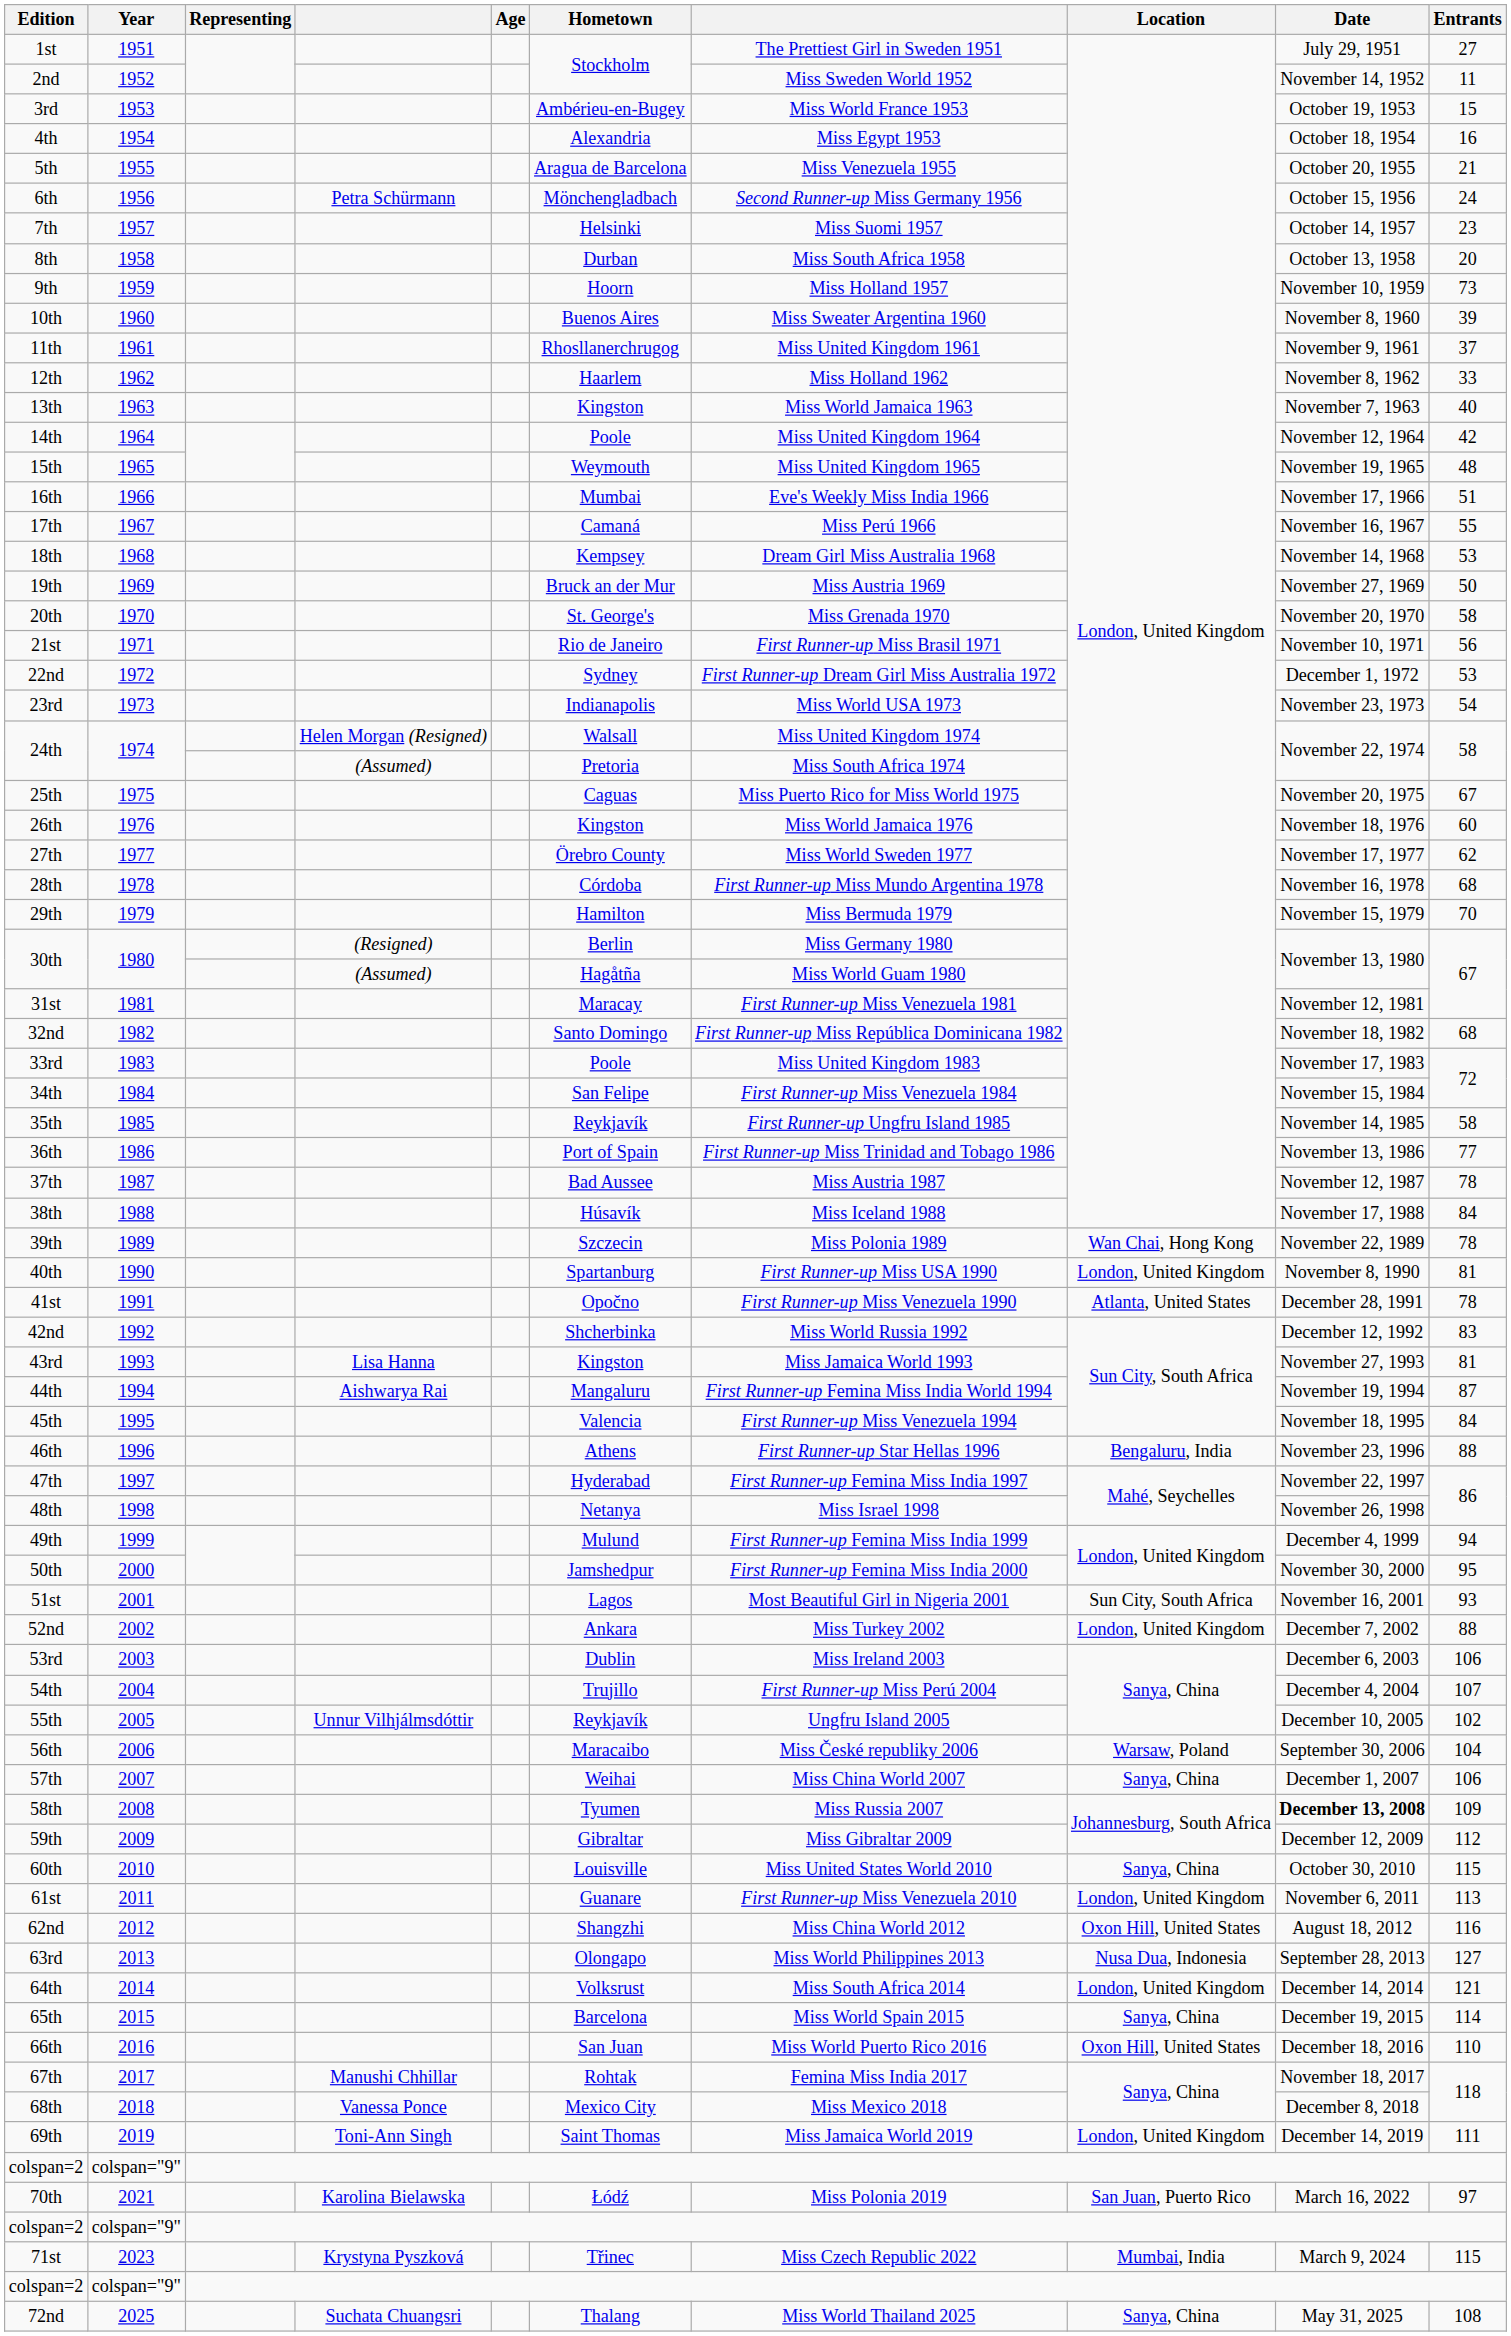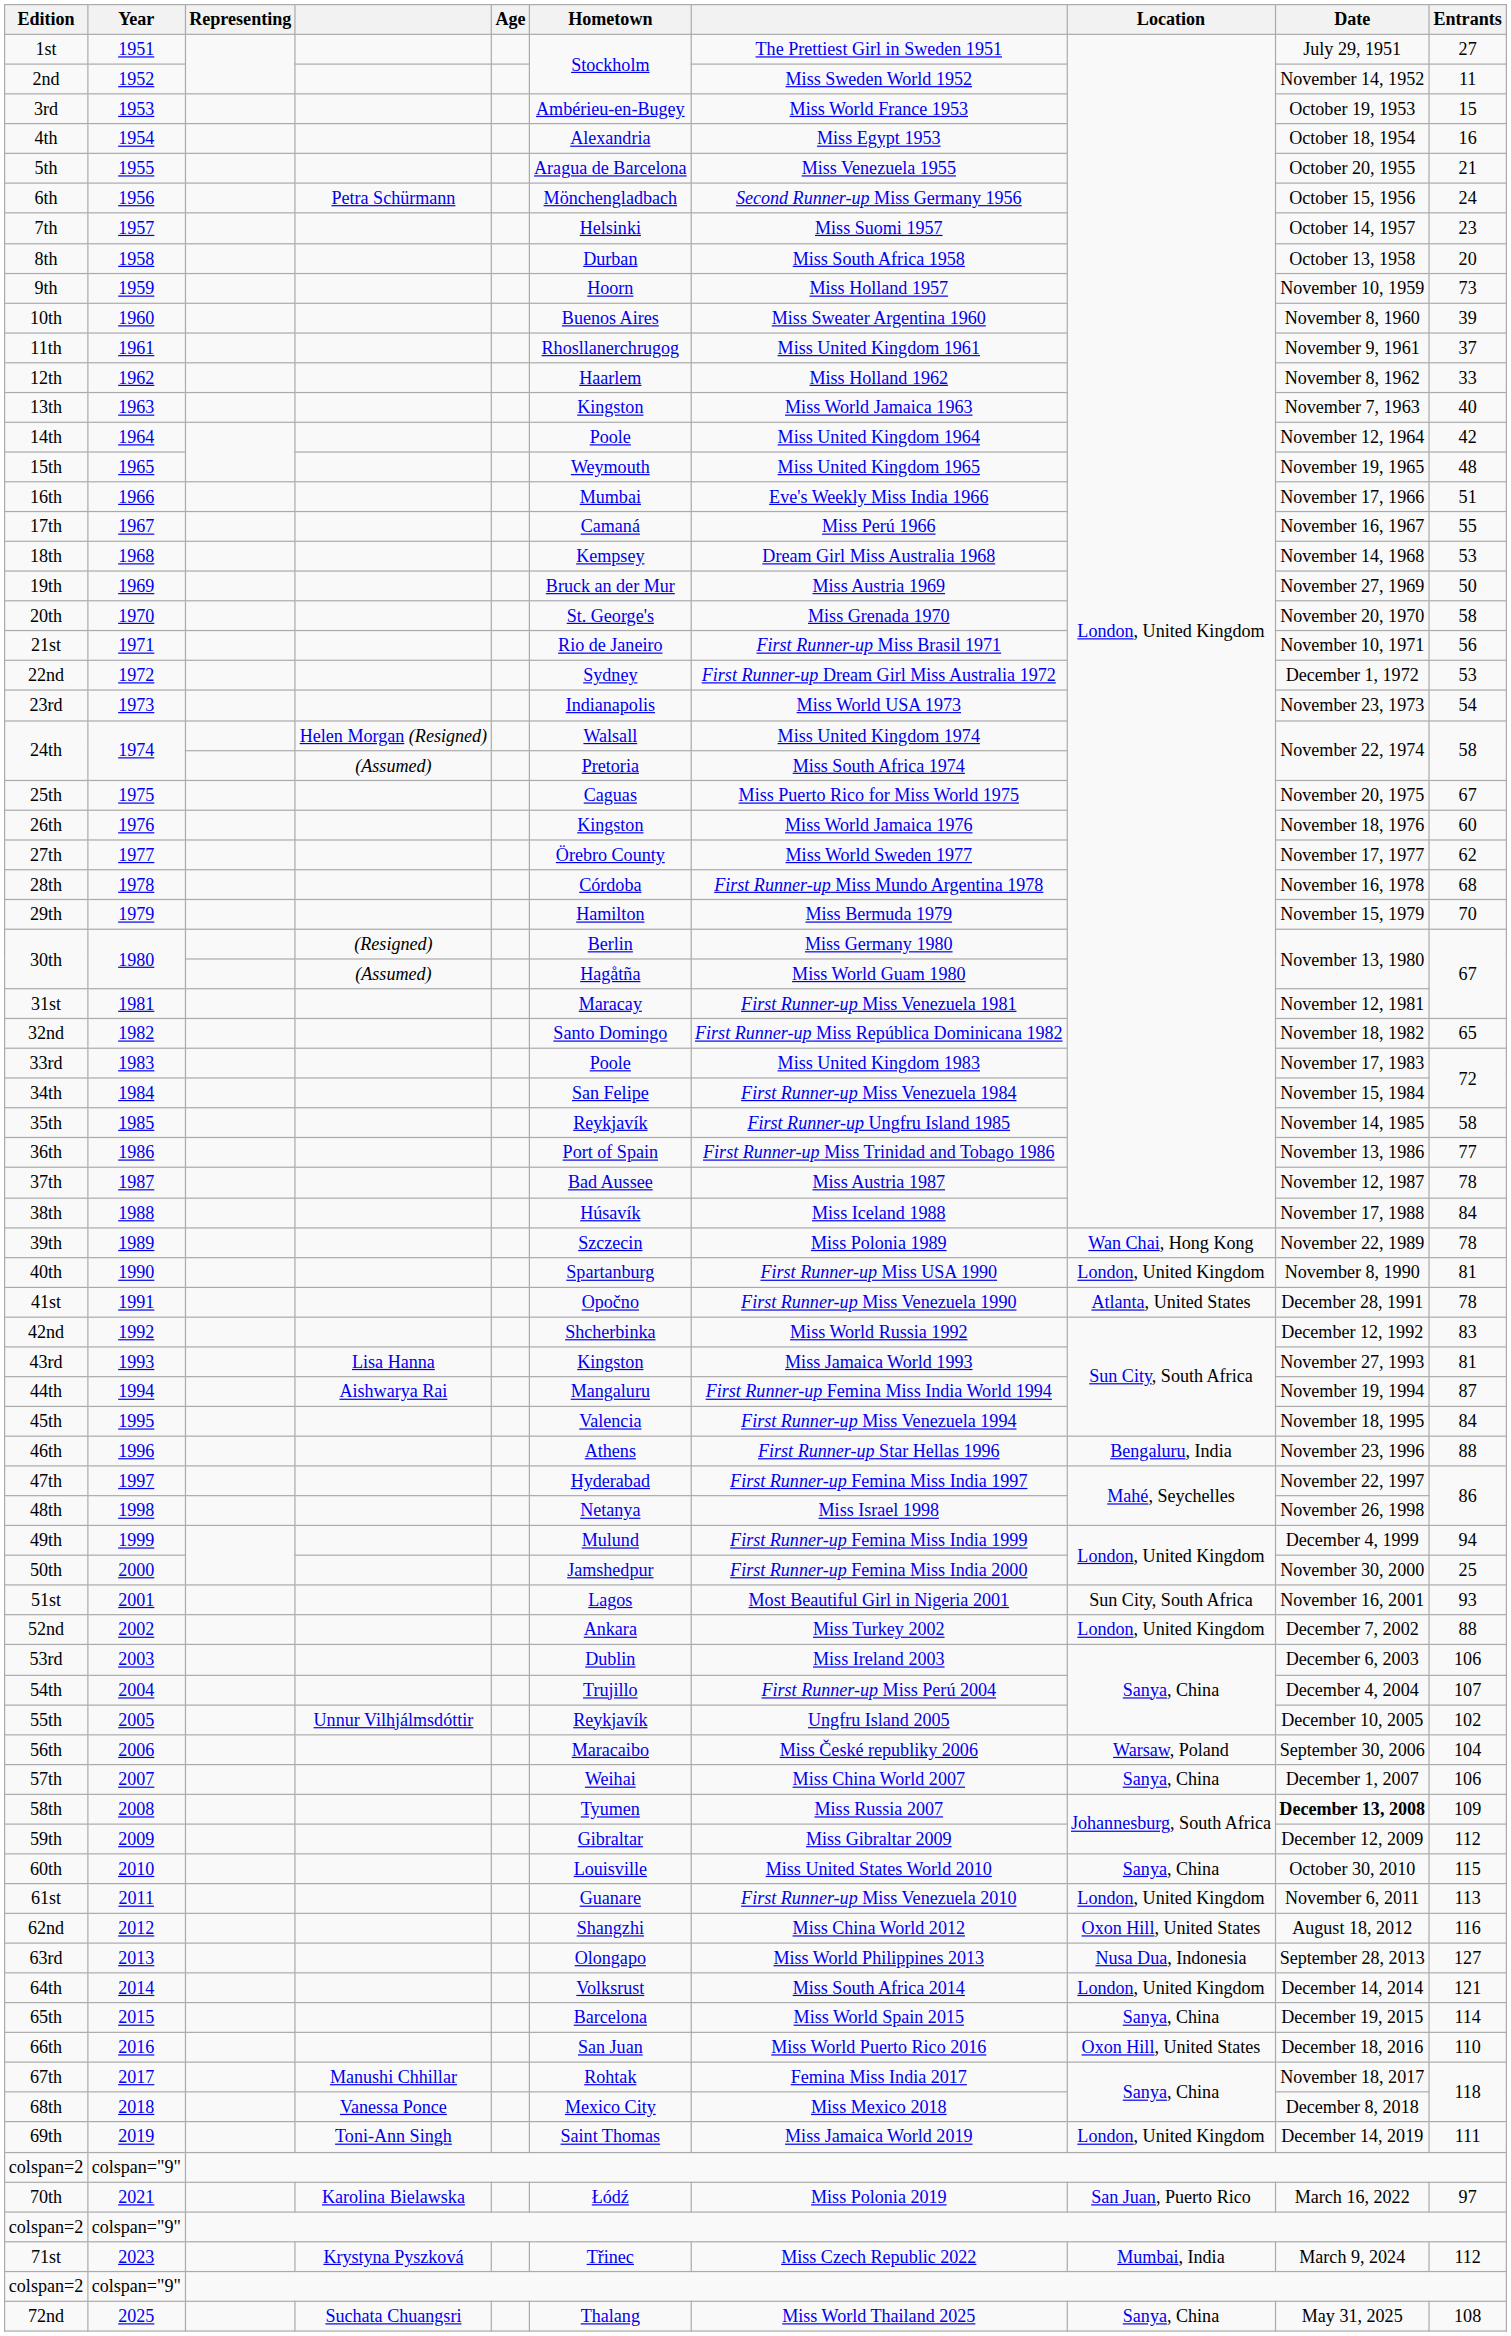(1468, 1033) 68 -> (1468, 1033) 65
(1468, 1570) 95 -> (1468, 1570) 25
(1468, 2256) 115 -> (1468, 2256) 112
